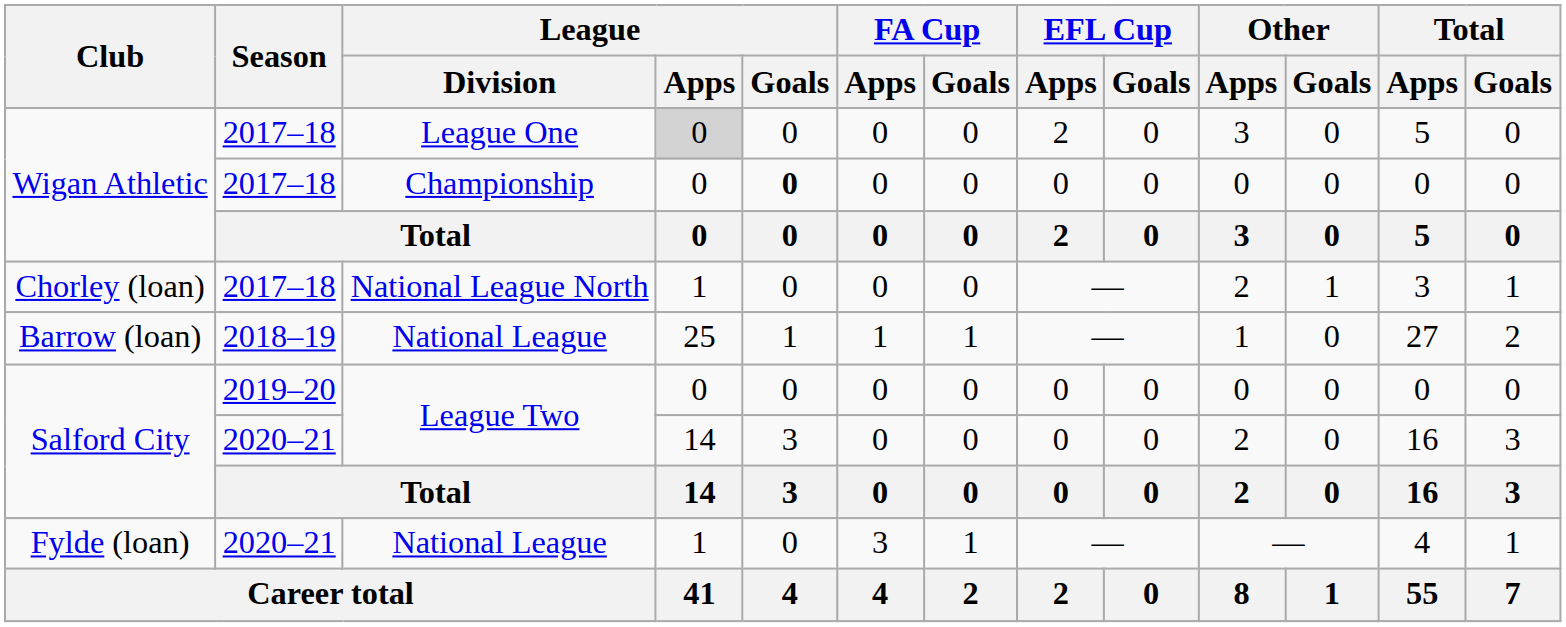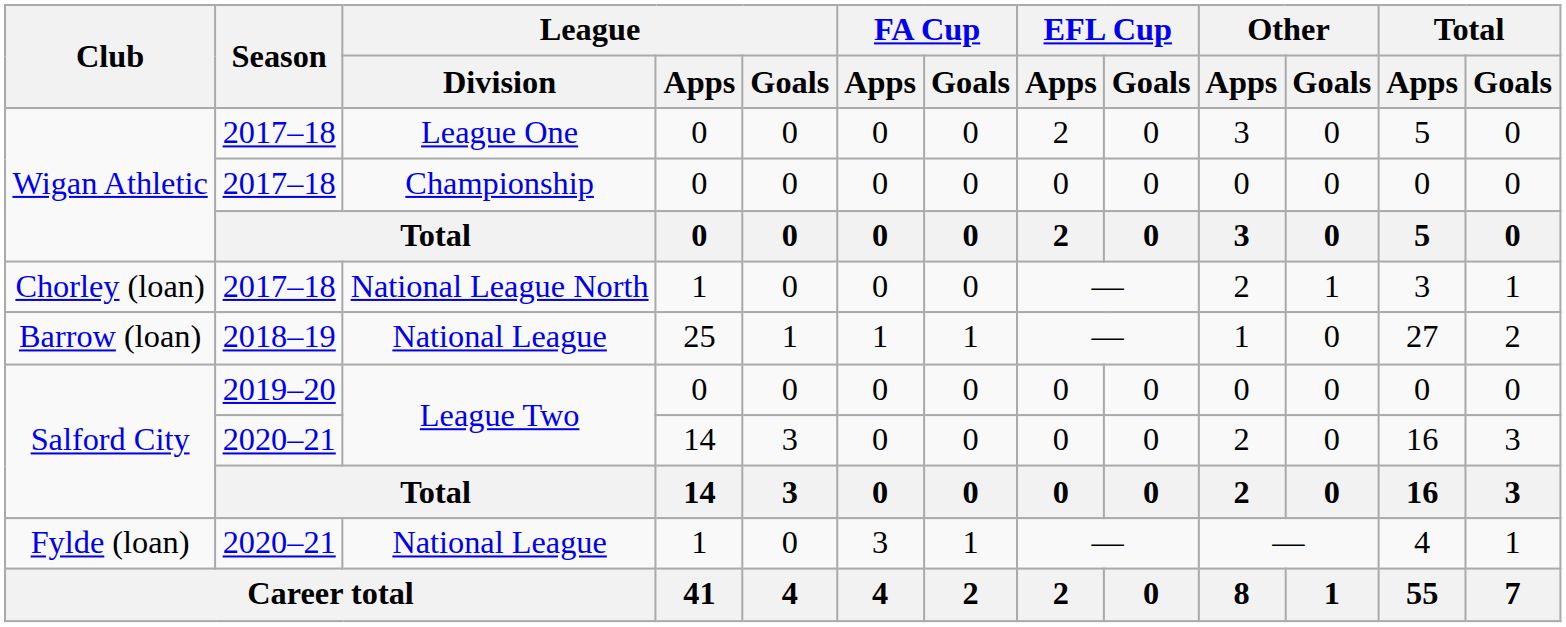(699, 132) lightgrey background -> (699, 132) no background
(790, 183) bold -> (790, 183) normal
